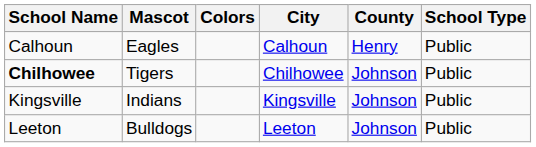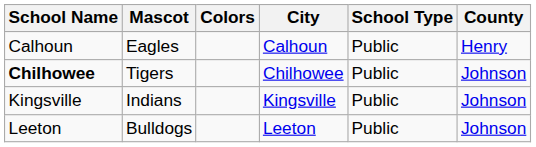columns swapped: (384, 18) <-> (476, 18)
